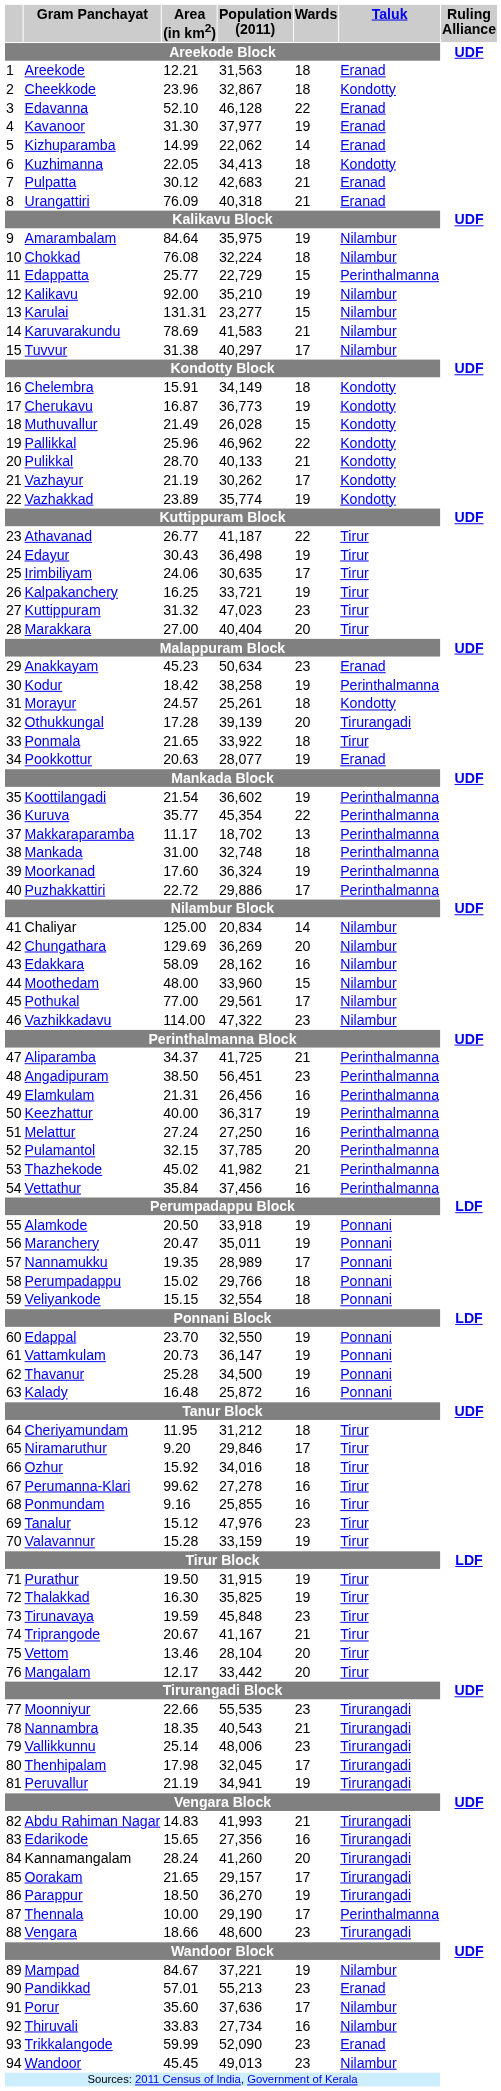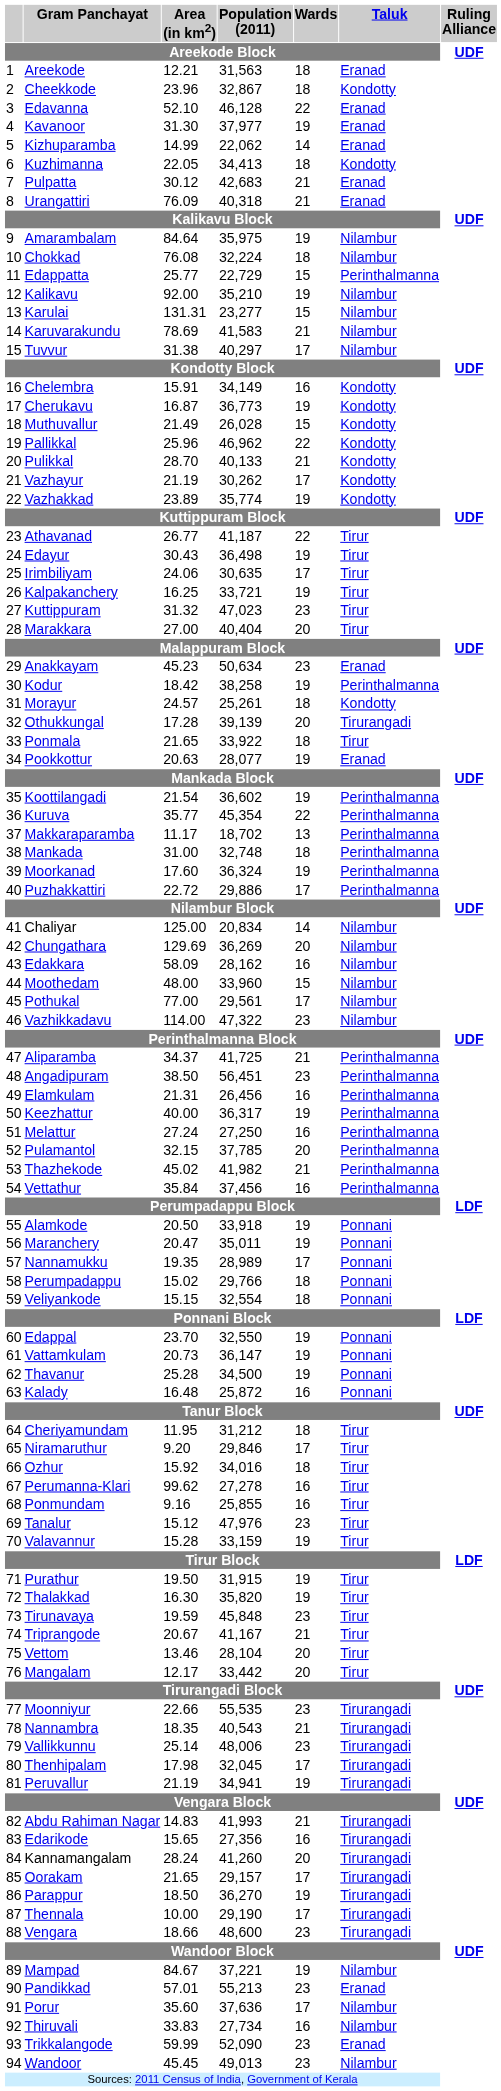(303, 387) 18 -> (303, 387) 16
(240, 1597) 35,825 -> (240, 1597) 35,820
(390, 1913) Perinthalmanna -> (376, 1913) Tirurangadi
